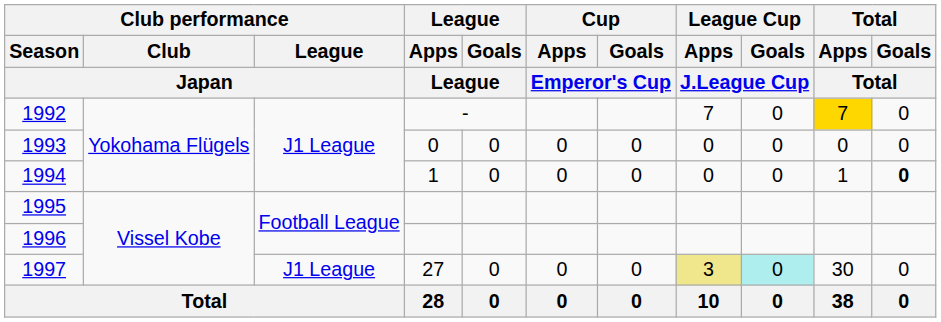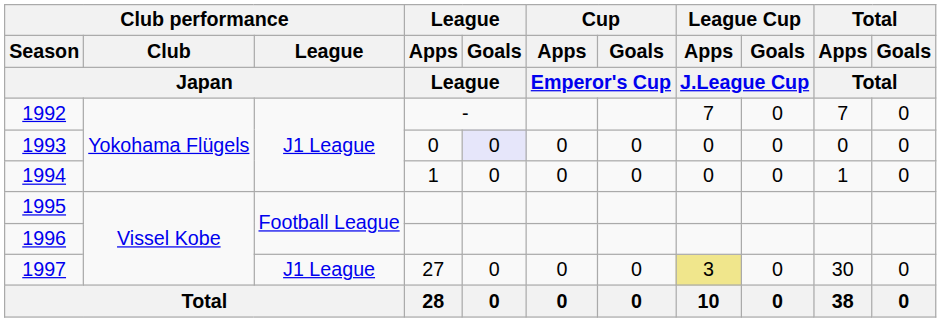(843, 113) gold background -> (843, 113) no background
(494, 144) no background -> (494, 144) lavender background
(904, 176) bold -> (904, 176) normal
(778, 269) paleturquoise background -> (778, 269) no background
